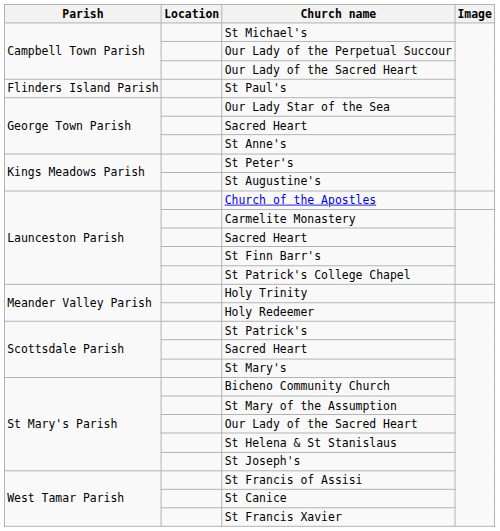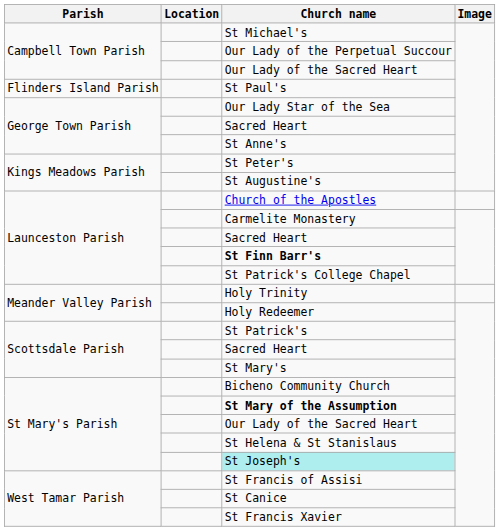(273, 256) normal -> (273, 256) bold
(311, 405) normal -> (311, 405) bold
(263, 461) no background -> (263, 461) paleturquoise background
